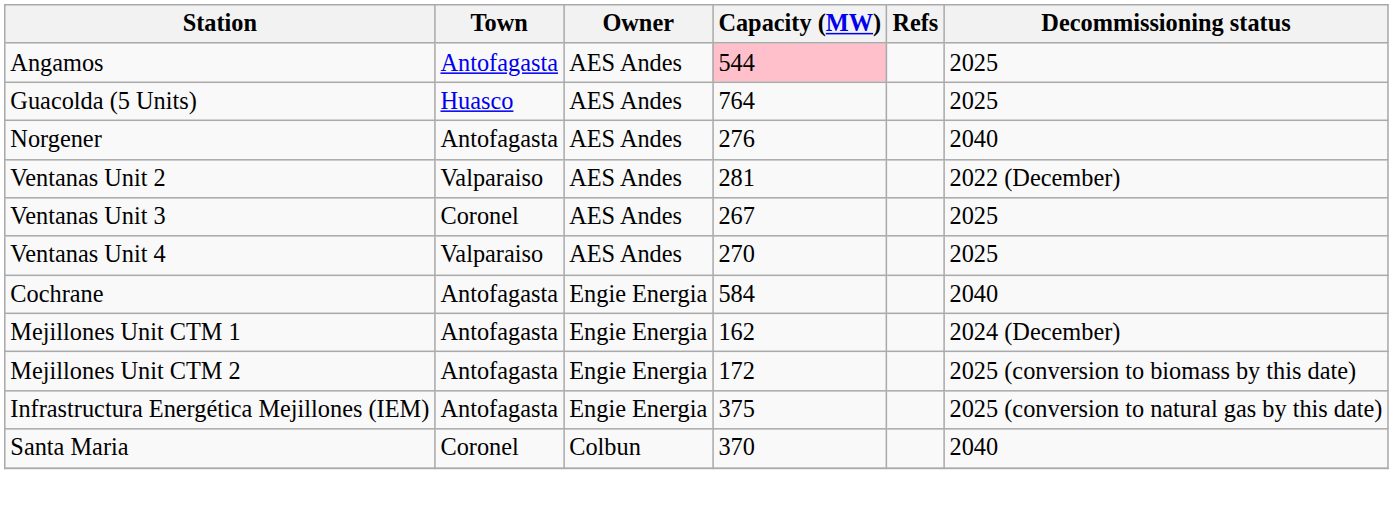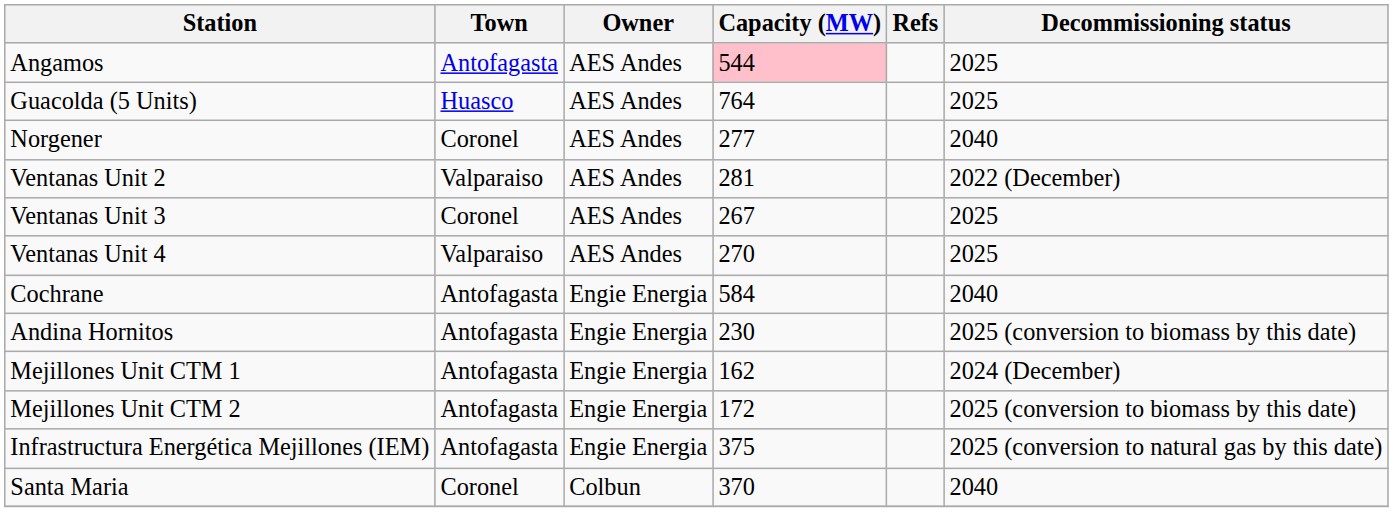(499, 139) Antofagasta -> (480, 139) Coronel
(737, 139) 276 -> (737, 139) 277
+ row: (92, 332)
